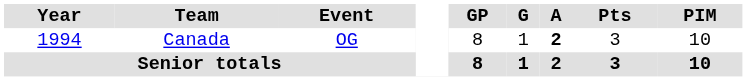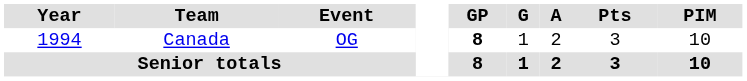(477, 40) normal -> (477, 40) bold
(556, 40) bold -> (556, 40) normal
